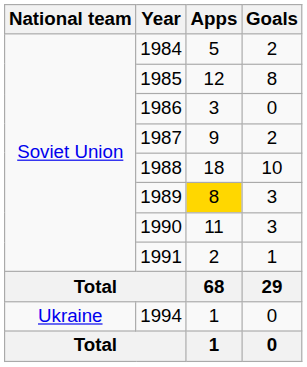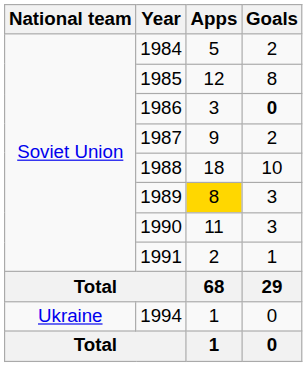(272, 108) normal -> (272, 108) bold
